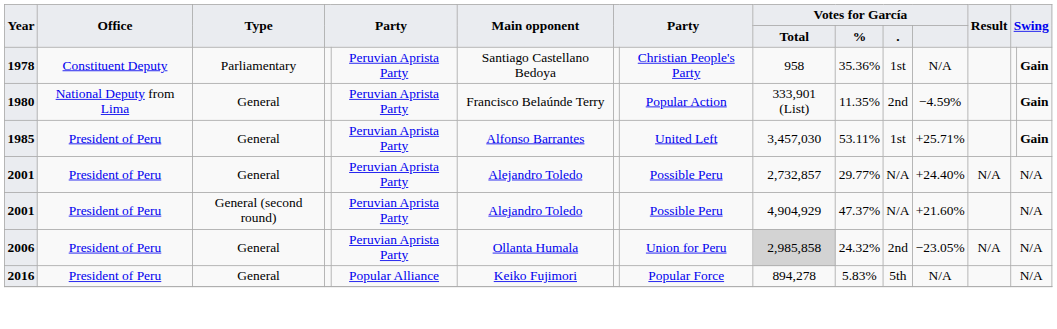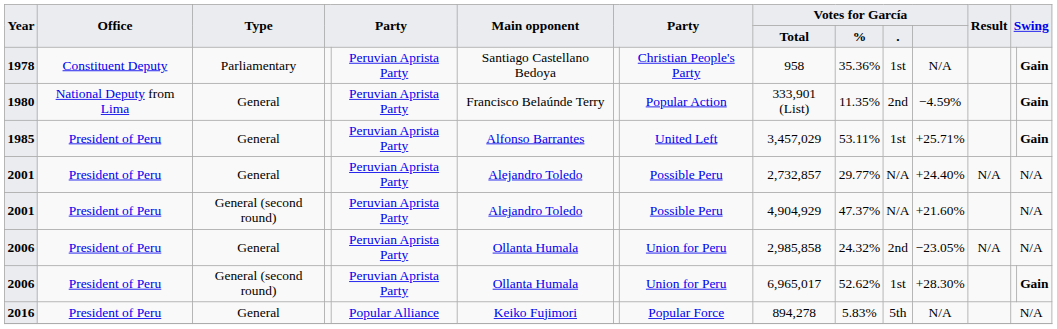(794, 138) 3,457,030 -> (794, 138) 3,457,029
(794, 247) lightgrey background -> (794, 247) no background
+ row: (21, 283)
